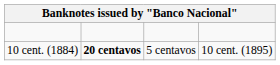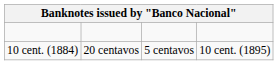(112, 50) bold -> (111, 50) normal
